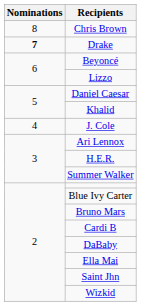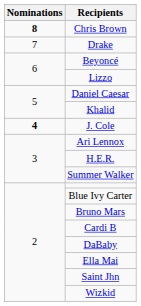(35, 28) normal -> (35, 28) bold
(35, 45) bold -> (35, 45) normal
(35, 126) normal -> (35, 126) bold
